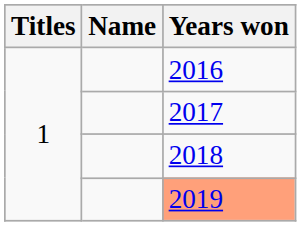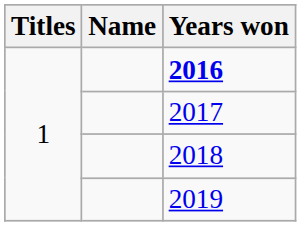(196, 69) normal -> (196, 69) bold
(196, 198) lightsalmon background -> (196, 198) no background
